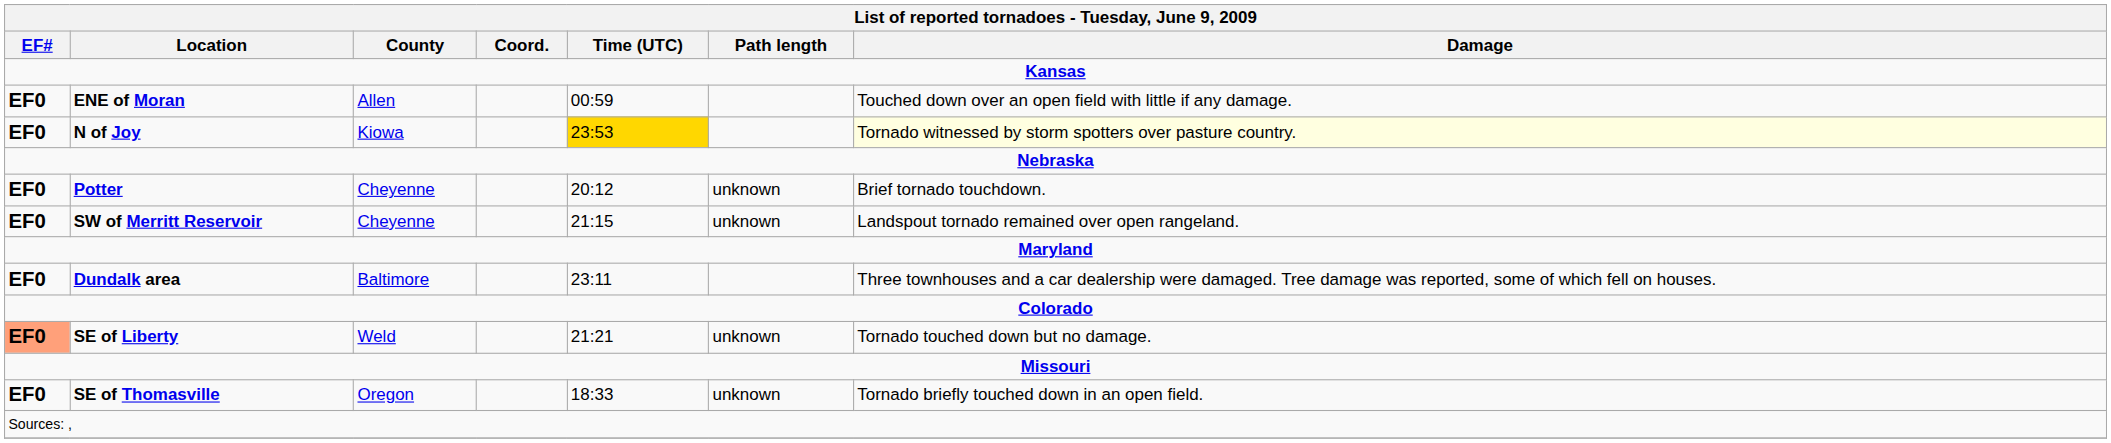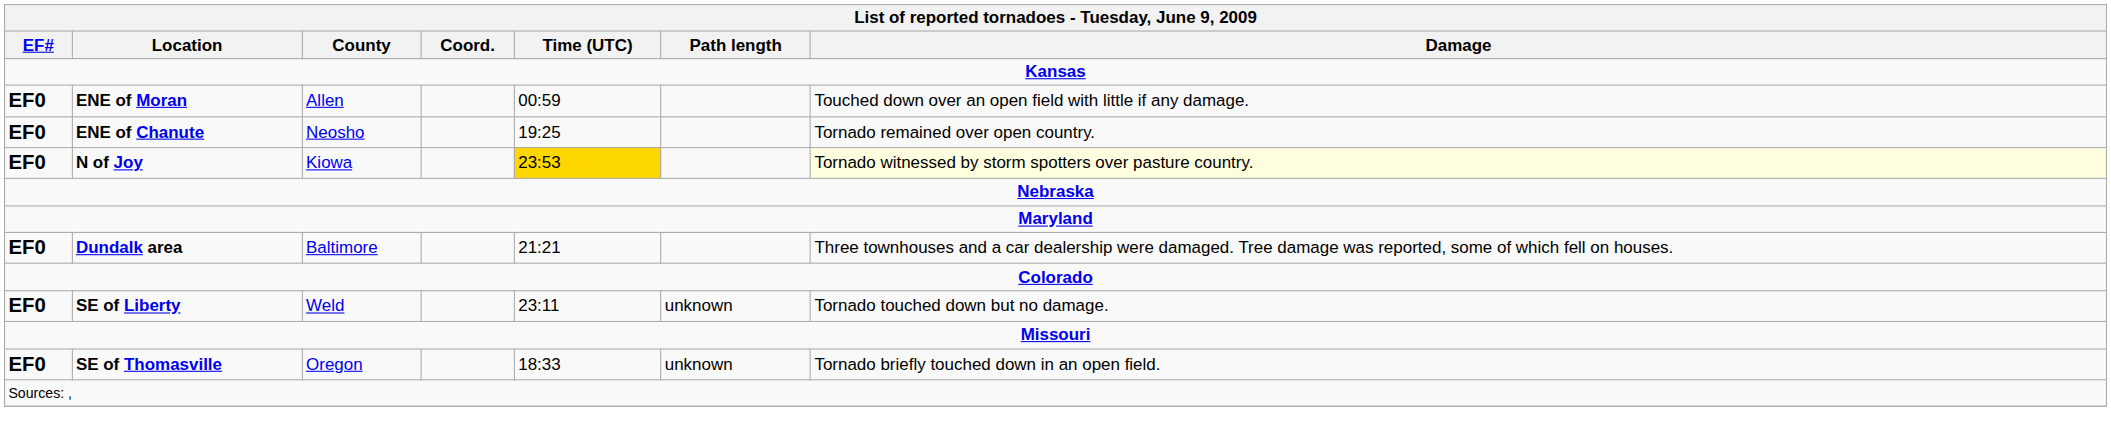+ row: (140, 131)
- row: (98, 189)
- row: (168, 221)
(591, 279) 23:11 -> (539, 247) 21:21
(27, 337) lightsalmon background -> (27, 306) no background
(592, 337) 21:21 -> (539, 306) 23:11
